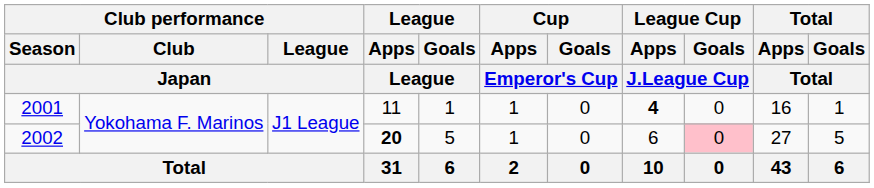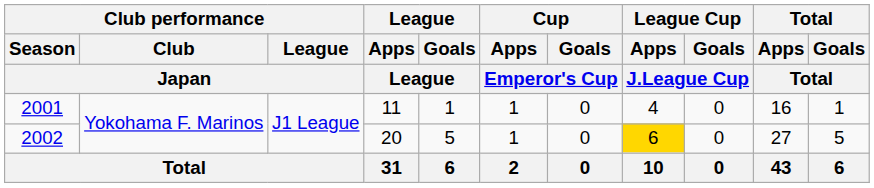(653, 108) bold -> (653, 108) normal
(392, 138) bold -> (392, 138) normal
(653, 138) no background -> (653, 138) gold background
(719, 138) pink background -> (719, 138) no background
